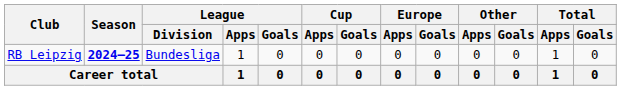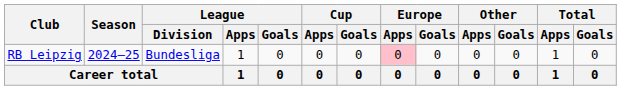(114, 55) bold -> (114, 55) normal
(398, 55) no background -> (398, 55) pink background
